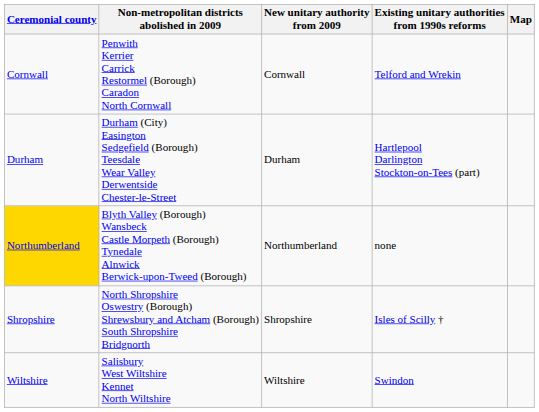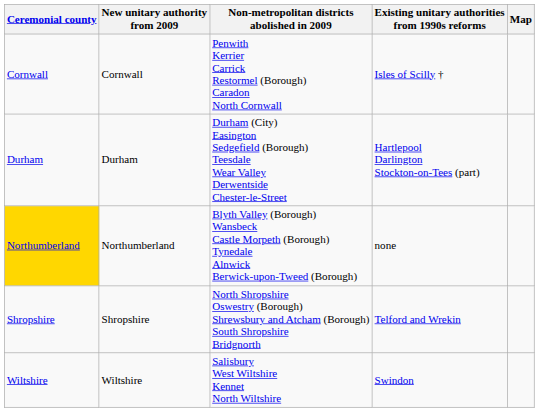columns swapped: (180, 19) <-> (317, 19)
(418, 74) Telford and Wrekin -> (409, 74) Isles of Scilly †
(409, 319) Isles of Scilly † -> (418, 319) Telford and Wrekin
